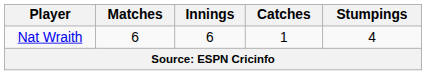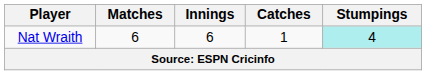(372, 37) no background -> (372, 37) paleturquoise background
